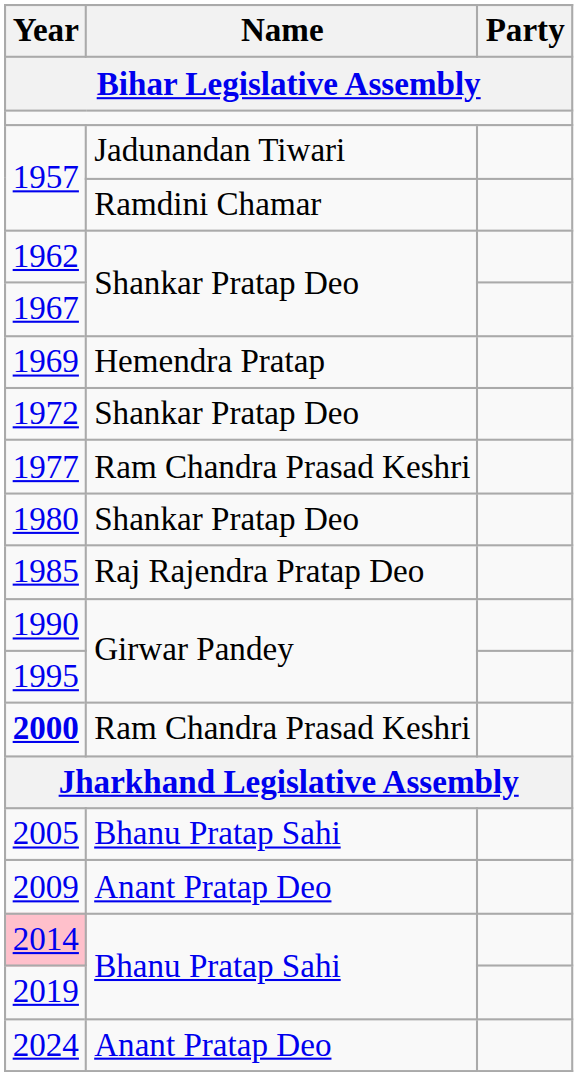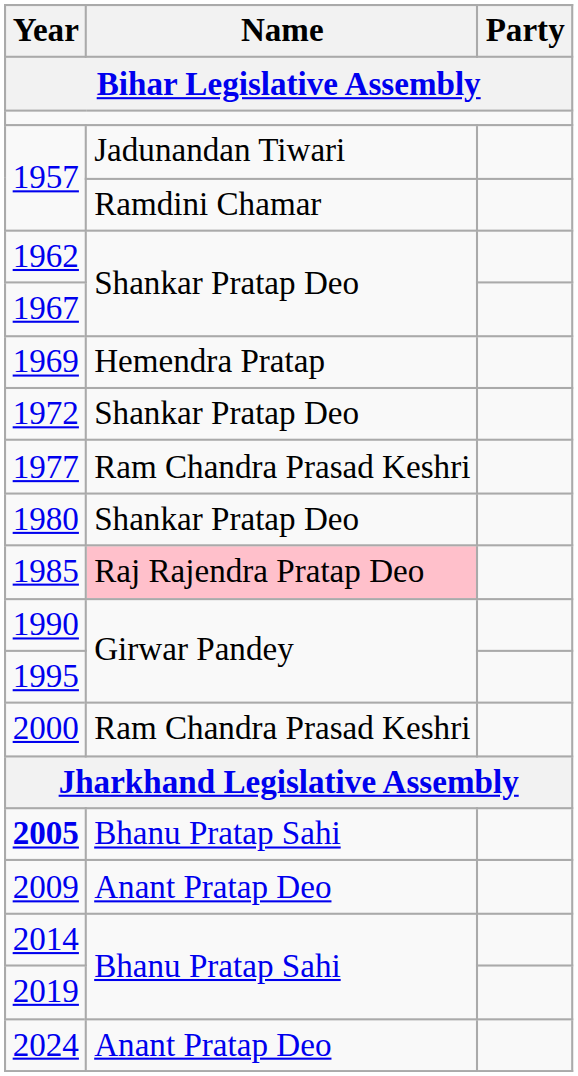(259, 571) no background -> (259, 571) pink background
(46, 728) bold -> (46, 728) normal
(46, 833) normal -> (46, 833) bold
(46, 938) pink background -> (46, 938) no background
